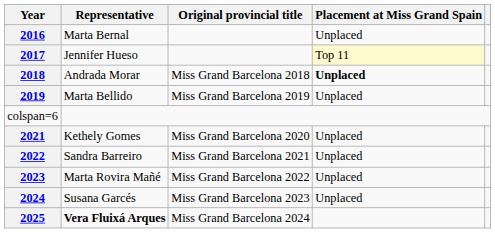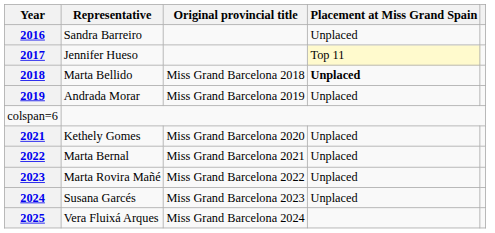(96, 35) Marta Bernal -> (103, 35) Sandra Barreiro
(102, 75) Andrada Morar -> (98, 75) Marta Bellido
(98, 96) Marta Bellido -> (102, 96) Andrada Morar
(103, 156) Sandra Barreiro -> (96, 156) Marta Bernal
(115, 217) bold -> (111, 217) normal
